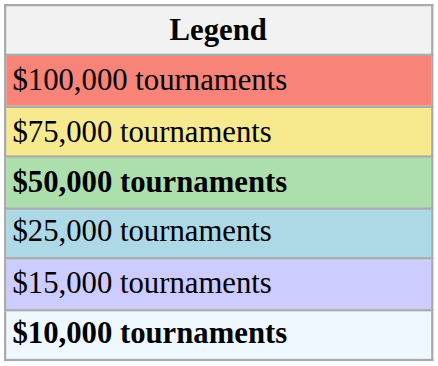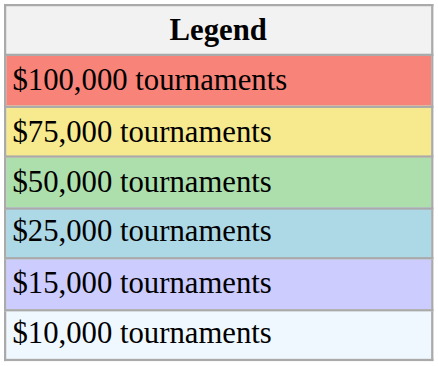(150, 181) bold -> (142, 181) normal
(150, 333) bold -> (142, 333) normal
